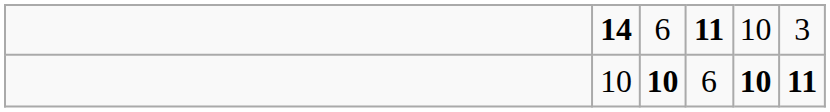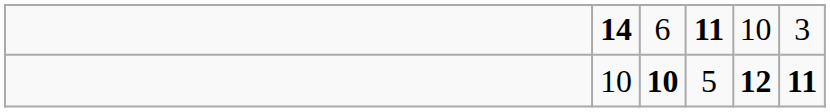(709, 80) 6 -> (709, 80) 5
(756, 80) 10 -> (756, 80) 12
